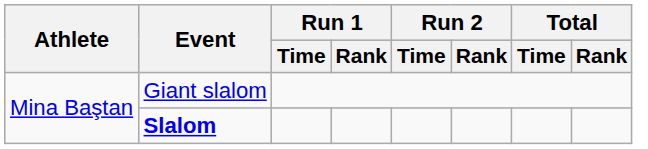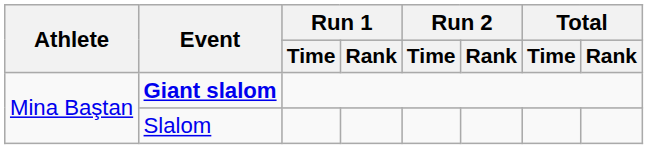(205, 91) normal -> (210, 91) bold
(180, 126) bold -> (177, 126) normal
